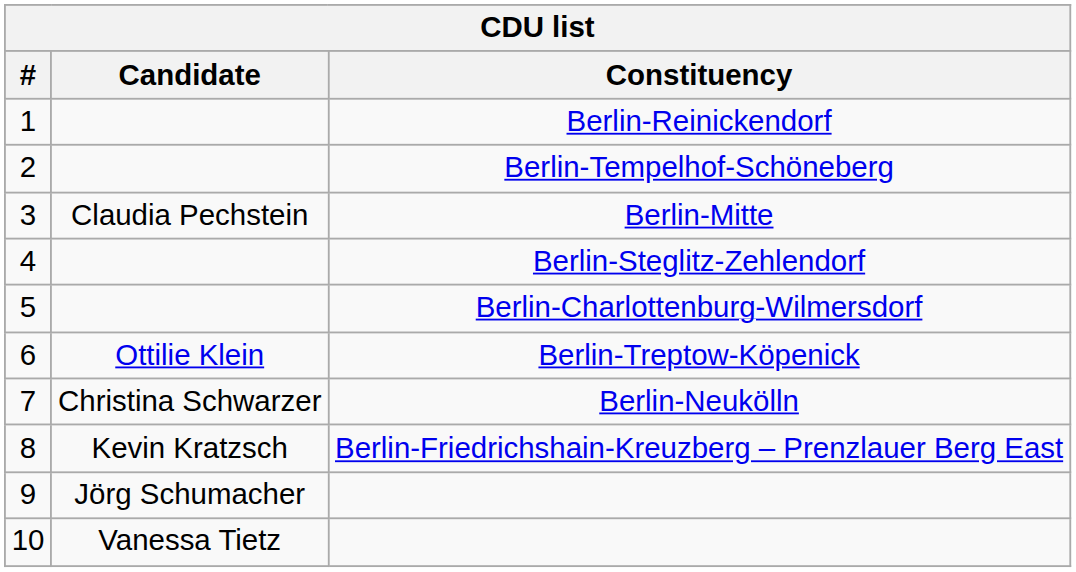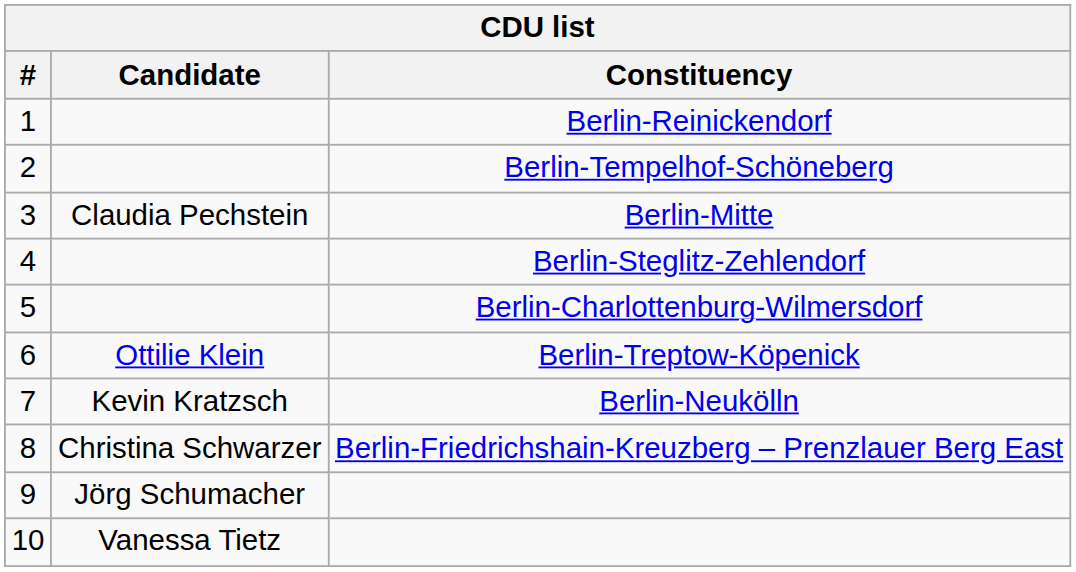(190, 401) Christina Schwarzer -> (190, 401) Kevin Kratzsch
(190, 448) Kevin Kratzsch -> (190, 448) Christina Schwarzer
